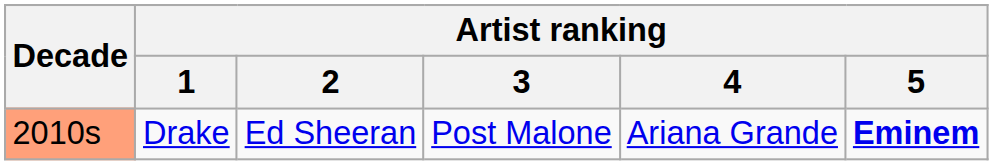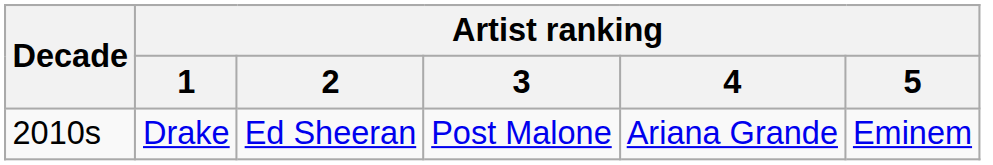(57, 133) lightsalmon background -> (57, 133) no background
(916, 133) bold -> (912, 133) normal
